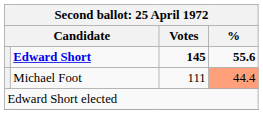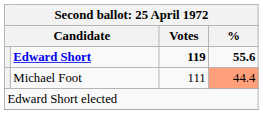(196, 57) 145 -> (197, 57) 119
